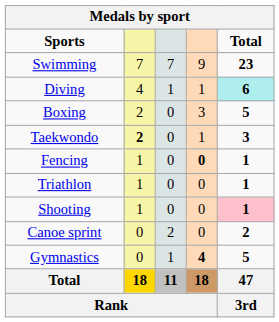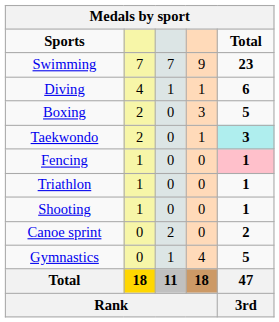(246, 89) paleturquoise background -> (246, 89) no background
(140, 137) bold -> (140, 137) normal
(246, 137) no background -> (246, 137) paleturquoise background
(202, 161) bold -> (202, 161) normal
(246, 161) no background -> (246, 161) pink background
(246, 209) pink background -> (246, 209) no background
(202, 257) bold -> (202, 257) normal
